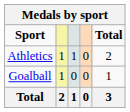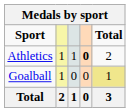(86, 55) normal -> (86, 55) bold
(109, 76) no background -> (109, 76) khaki background
